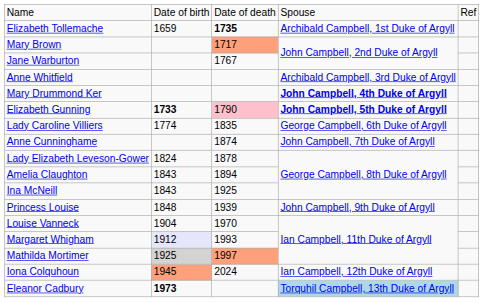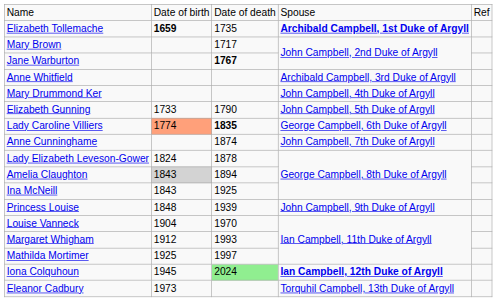(165, 28) normal -> (165, 28) bold
(226, 28) bold -> (226, 28) normal
(367, 28) normal -> (375, 28) bold
(226, 45) lightsalmon background -> (226, 45) no background
(226, 61) normal -> (226, 61) bold
(364, 93) bold -> (358, 93) normal
(165, 110) bold -> (165, 110) normal
(226, 110) pink background -> (226, 110) no background
(364, 110) bold -> (358, 110) normal
(165, 126) no background -> (165, 126) lightsalmon background
(226, 126) normal -> (226, 126) bold
(165, 175) no background -> (165, 175) lightgrey background
(165, 239) lavender background -> (165, 239) no background
(165, 256) lightgrey background -> (165, 256) no background
(226, 256) lightsalmon background -> (226, 256) no background
(165, 272) lightsalmon background -> (165, 272) no background
(226, 272) no background -> (226, 272) lightgreen background
(356, 272) normal -> (362, 272) bold
(165, 288) bold -> (165, 288) normal
(367, 288) lightblue background -> (367, 288) no background
